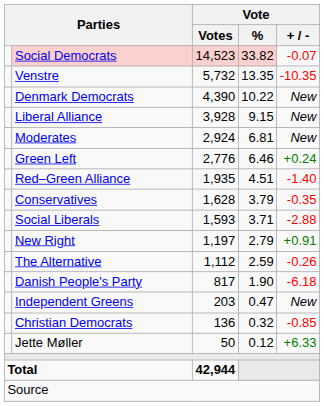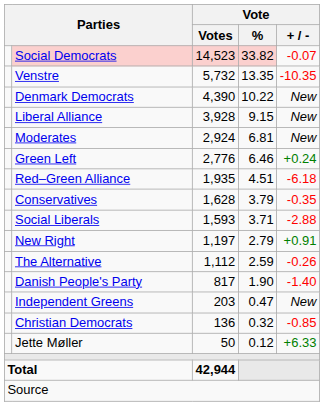(302, 179) -1.40 -> (302, 179) -6.18
(302, 281) -6.18 -> (302, 281) -1.40
